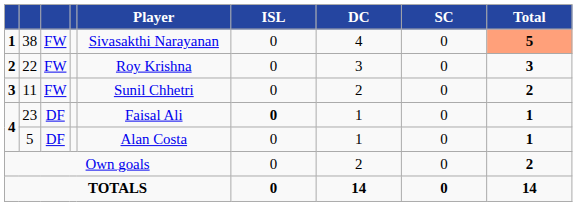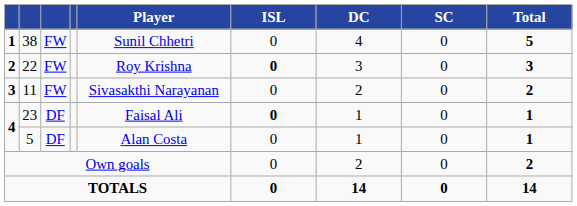(154, 41) Sivasakthi Narayanan -> (154, 41) Sunil Chhetri
(529, 41) lightsalmon background -> (529, 41) no background
(273, 66) normal -> (273, 66) bold
(154, 90) Sunil Chhetri -> (154, 90) Sivasakthi Narayanan
